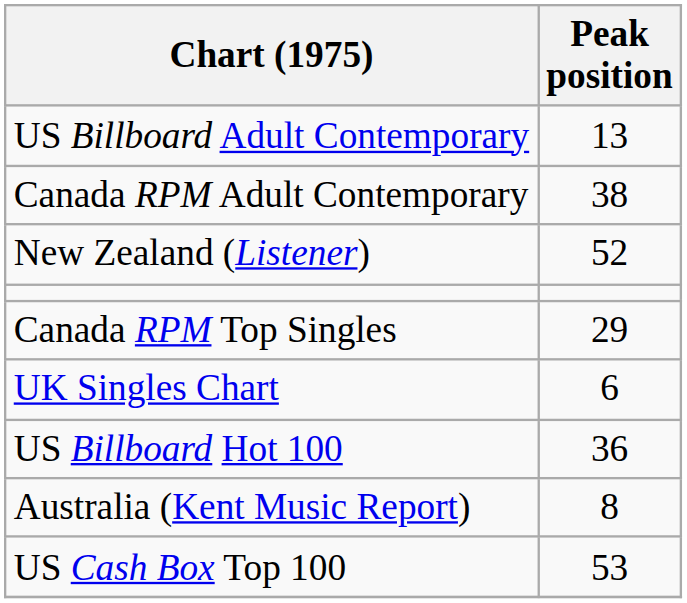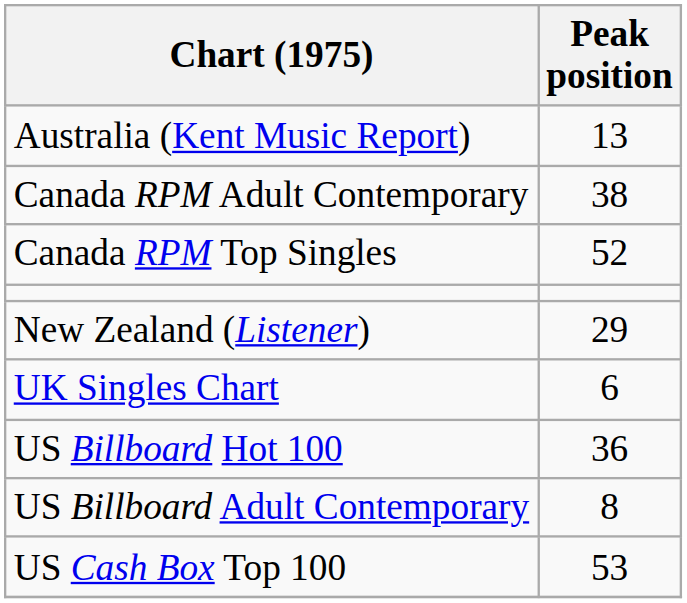(271, 135) US Billboard Adult Contemporary -> (242, 135) Australia (Kent Music Report)
(192, 253) New Zealand (Listener) -> (205, 253) Canada RPM Top Singles
(205, 329) Canada RPM Top Singles -> (192, 329) New Zealand (Listener)
(242, 507) Australia (Kent Music Report) -> (271, 507) US Billboard Adult Contemporary
